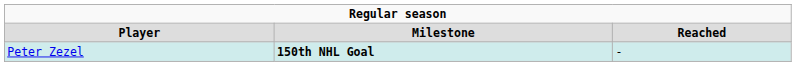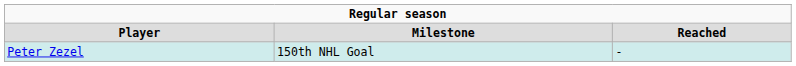(326, 52) bold -> (326, 52) normal
